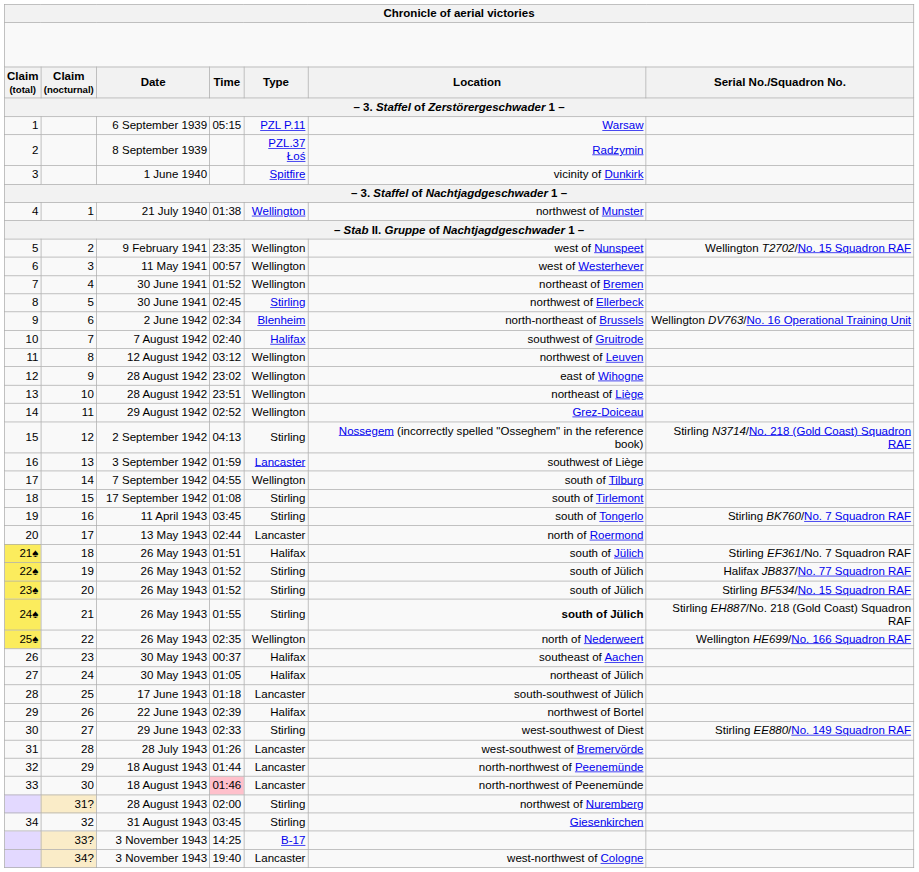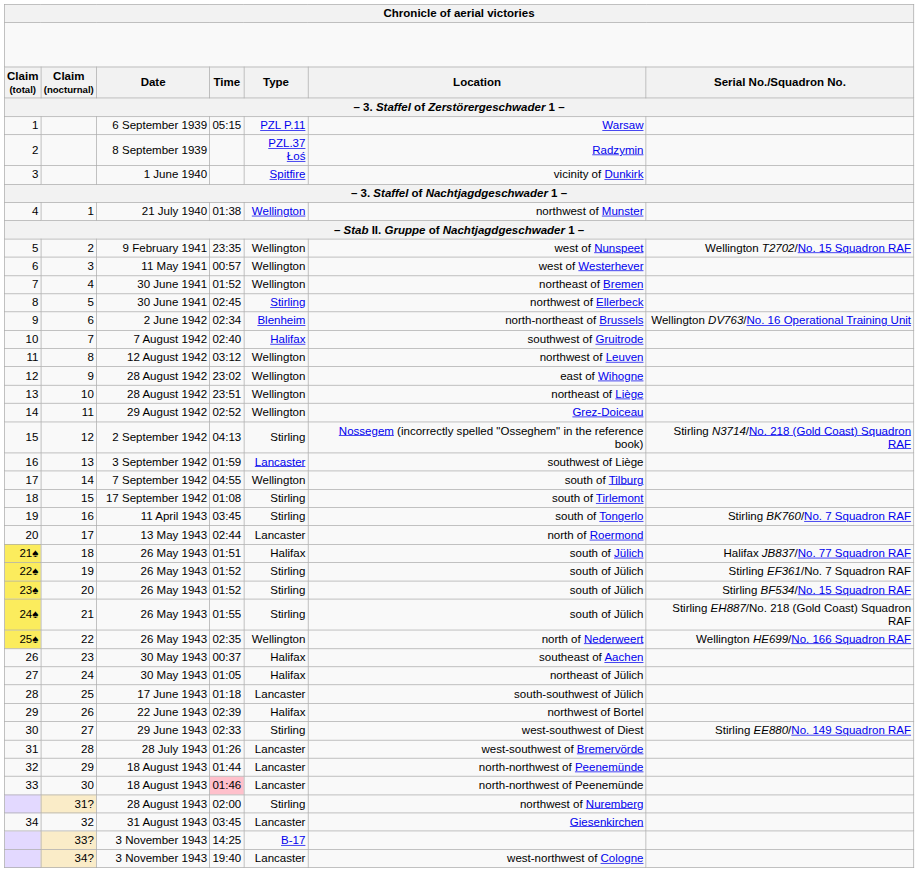(820, 553) Stirling EF361/No. 7 Squadron RAF -> (817, 553) Halifax JB837/No. 77 Squadron RAF
(817, 571) Halifax JB837/No. 77 Squadron RAF -> (820, 571) Stirling EF361/No. 7 Squadron RAF
(603, 614) bold -> (607, 614) normal
(288, 822) Stirling -> (280, 822) Lancaster
